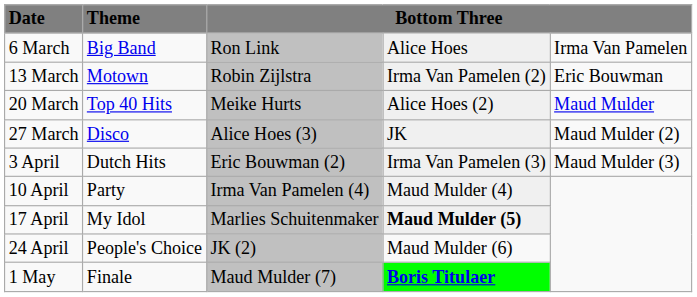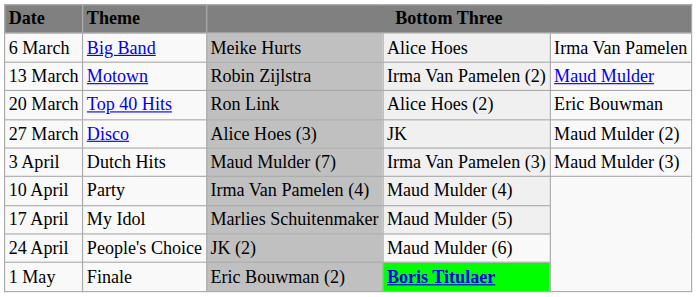(245, 47) Ron Link -> (256, 47) Meike Hurts
(609, 76) Eric Bouwman -> (604, 76) Maud Mulder
(256, 104) Meike Hurts -> (245, 104) Ron Link
(604, 104) Maud Mulder -> (609, 104) Eric Bouwman
(278, 162) Eric Bouwman (2) -> (273, 162) Maud Mulder (7)
(454, 219) bold -> (450, 219) normal
(273, 276) Maud Mulder (7) -> (278, 276) Eric Bouwman (2)
